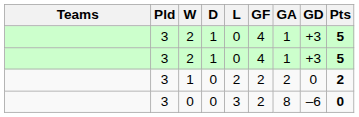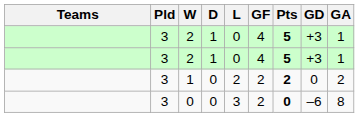columns swapped: (287, 15) <-> (340, 15)
